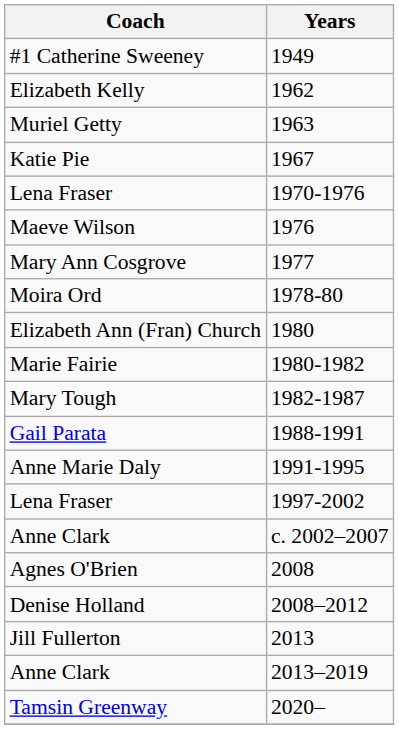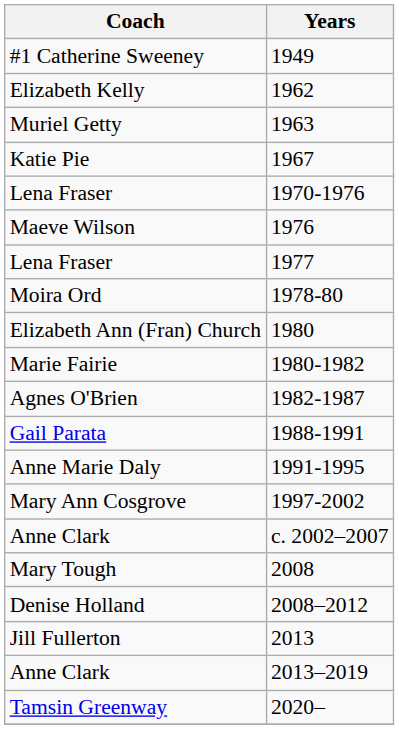(98, 261) Mary Ann Cosgrove -> (61, 261) Lena Fraser
(63, 398) Mary Tough -> (74, 398) Agnes O'Brien
(61, 501) Lena Fraser -> (98, 501) Mary Ann Cosgrove
(74, 569) Agnes O'Brien -> (63, 569) Mary Tough
